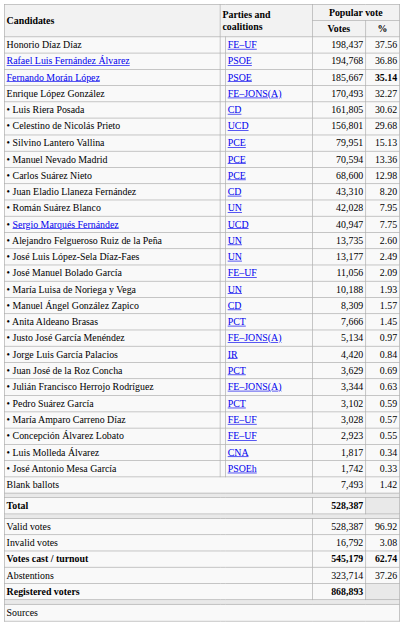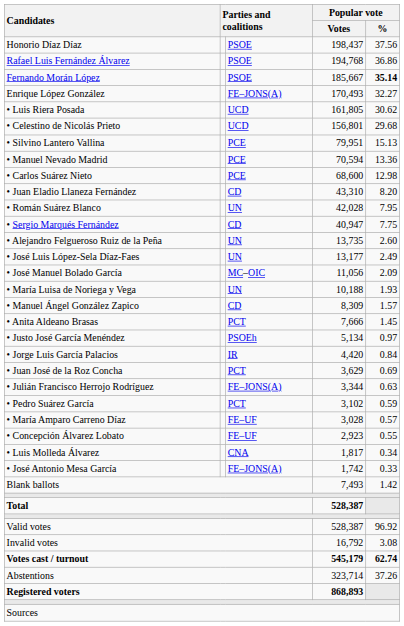(242, 45) FE–UF -> (240, 45) PSOE
(235, 110) CD -> (238, 110) UCD
(238, 224) UCD -> (235, 224) CD
(242, 273) FE–UF -> (246, 273) MC–OIC
(255, 338) FE–JONS(A) -> (242, 338) PSOEh
(242, 468) PSOEh -> (255, 468) FE–JONS(A)
